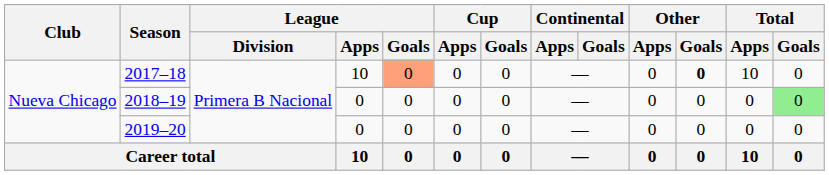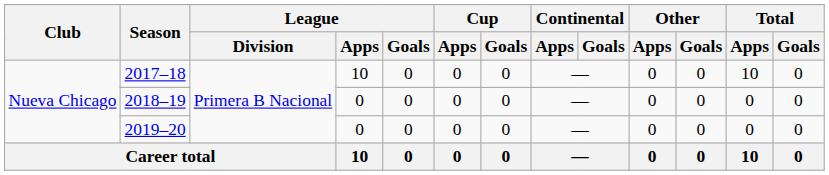(408, 73) lightsalmon background -> (408, 73) no background
(701, 73) bold -> (701, 73) normal
(798, 101) lightgreen background -> (798, 101) no background
